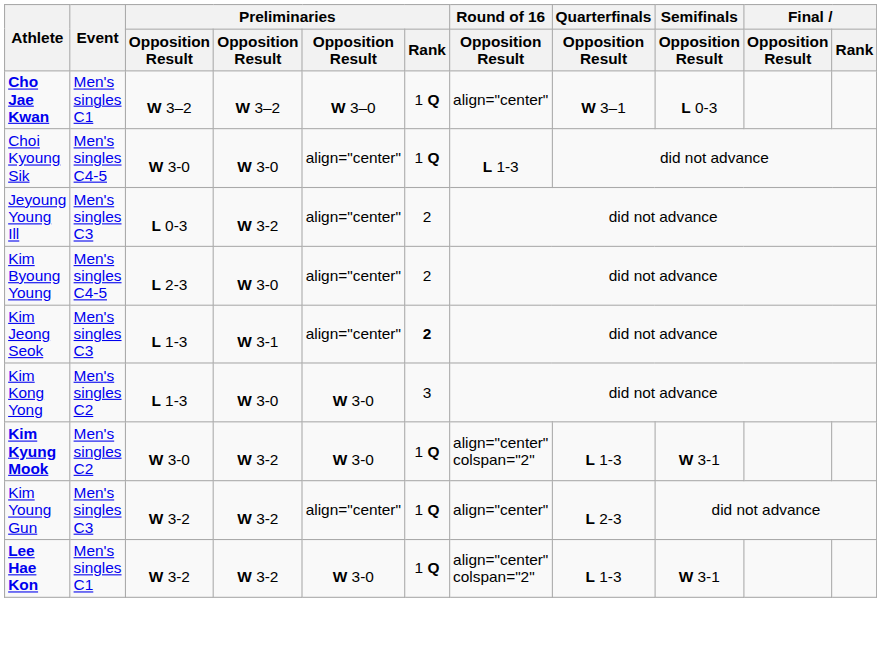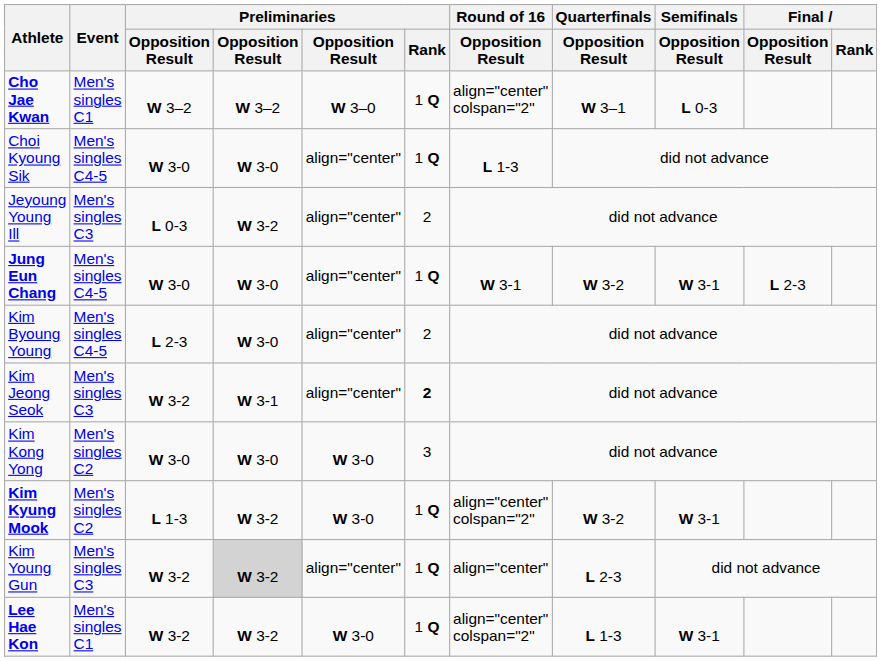(501, 100) align="center" -> (501, 100) align="center" colspan="2"
+ row: (32, 276)
(169, 343) L 1-3 -> (169, 401) W 3-2
(169, 401) L 1-3 -> (169, 460) W 3-0
(169, 460) W 3-0 -> (169, 519) L 1-3
(603, 460) L 1-3 -> (603, 519) W 3-2
(258, 519) no background -> (258, 577) lightgrey background
